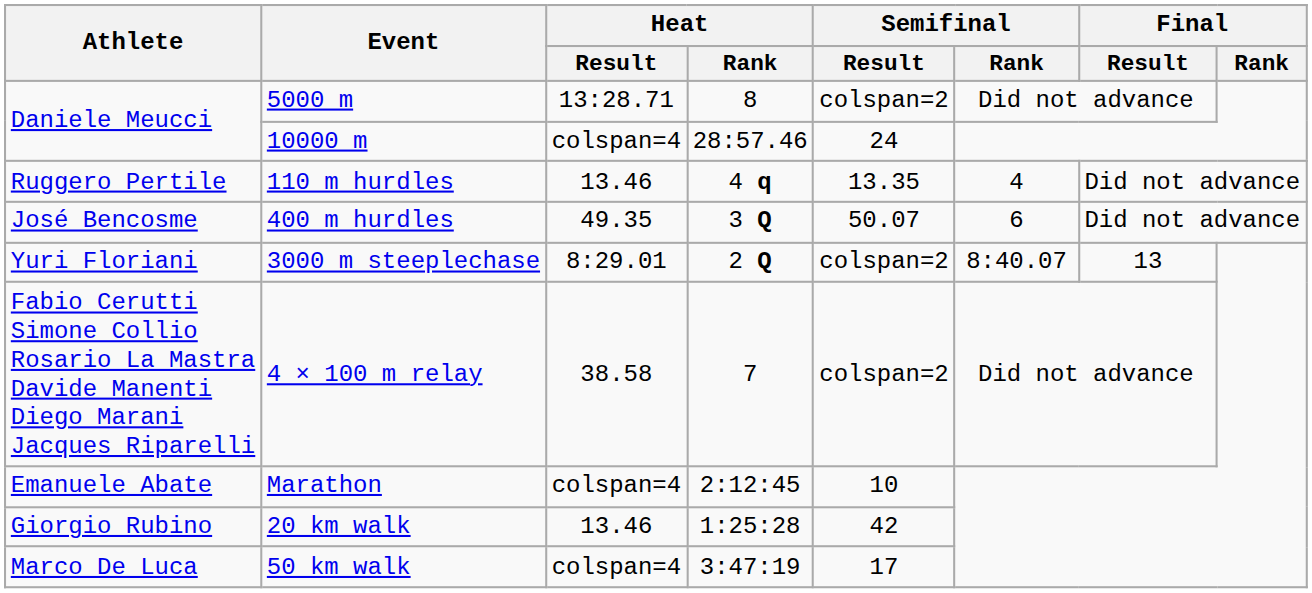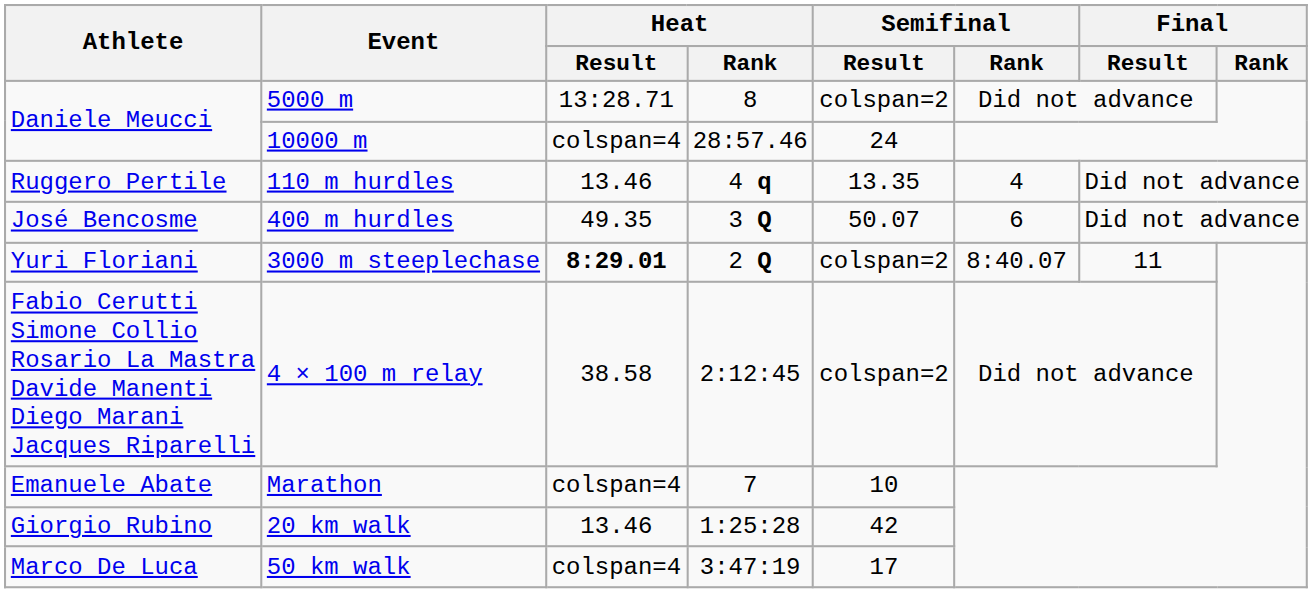(616, 262) normal -> (616, 262) bold
(1148, 262) 13 -> (1148, 262) 11
(750, 374) 7 -> (750, 374) 2:12:45
(750, 486) 2:12:45 -> (750, 486) 7
